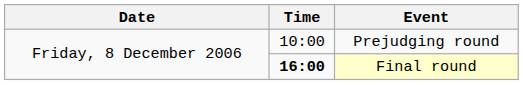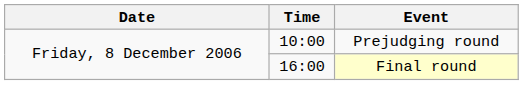(302, 67) bold -> (302, 67) normal
